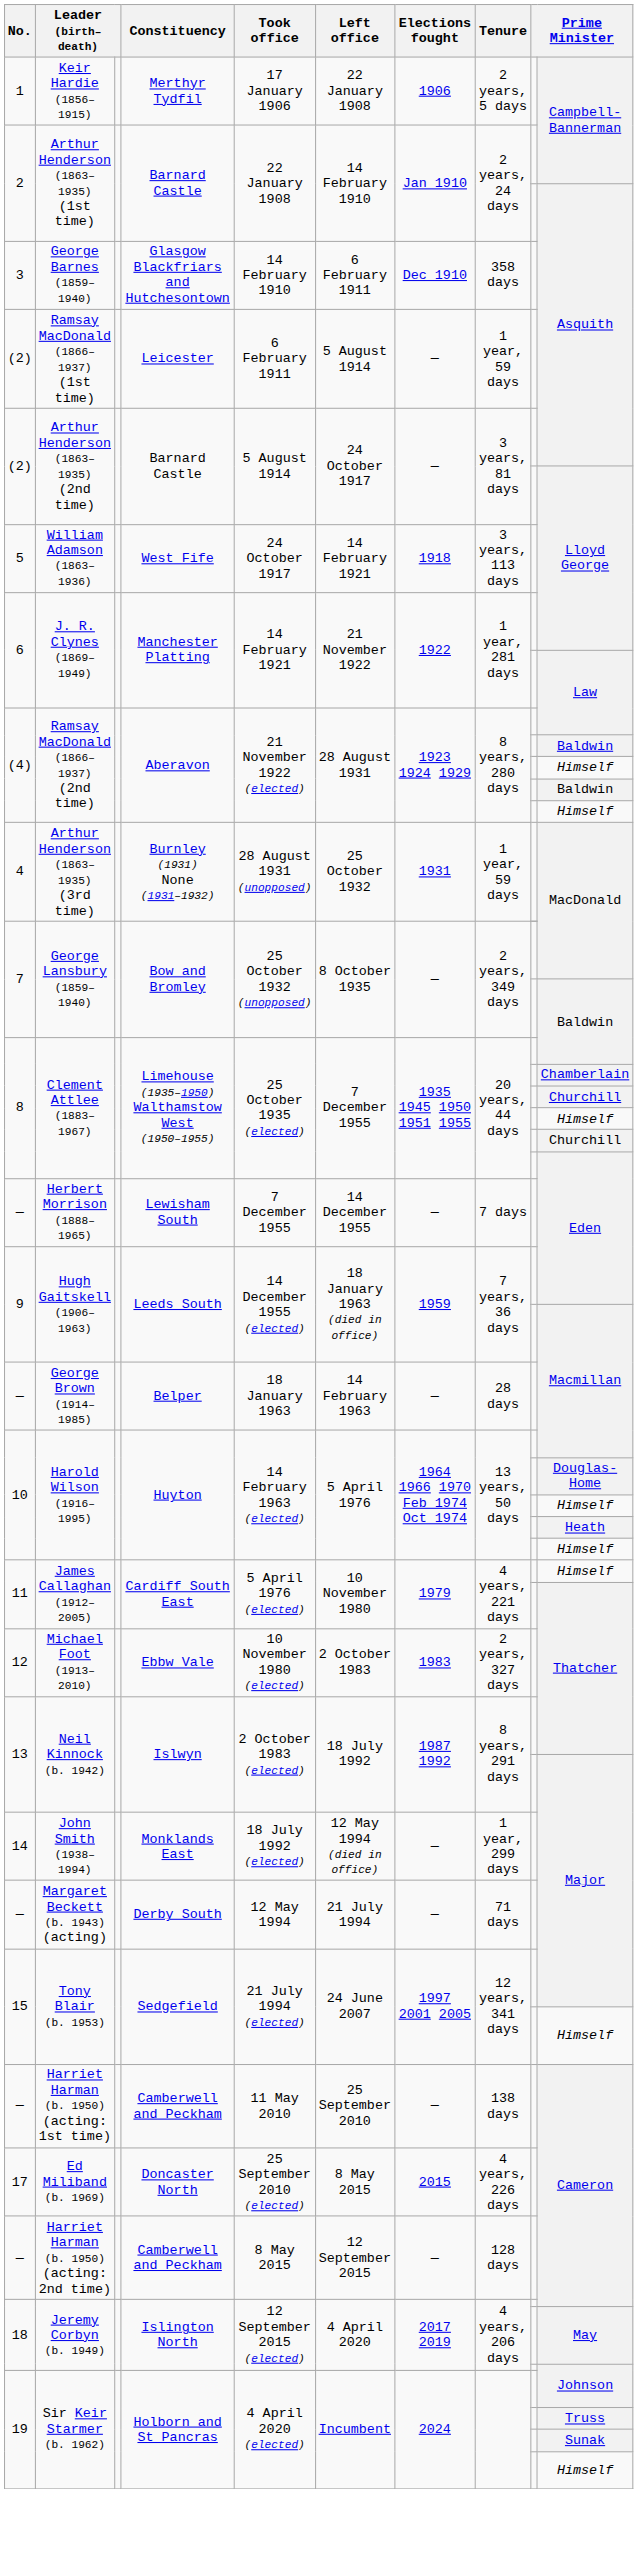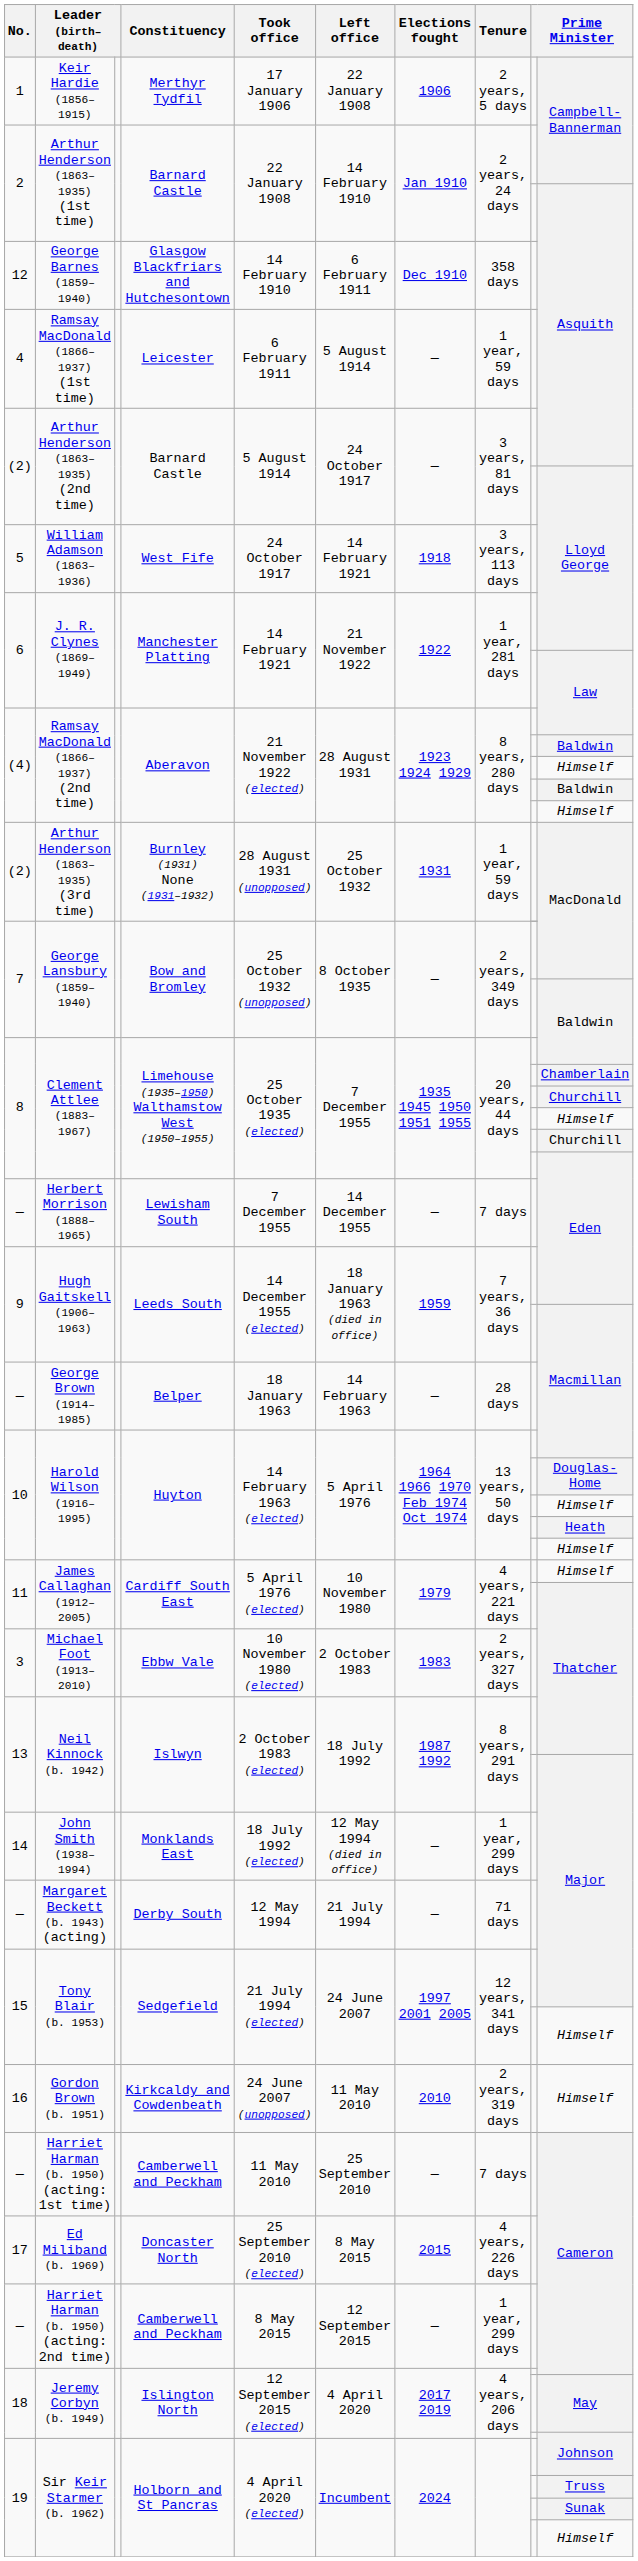(20, 275) 3 -> (20, 275) 12
(20, 359) (2) -> (20, 359) 4
(20, 872) 4 -> (20, 872) (2)
(20, 1662) 12 -> (20, 1662) 3
+ row: (75, 2098)
(503, 2106) 138 days -> (503, 2174) 7 days
(503, 2258) 128 days -> (503, 2326) 1 year, 299 days
